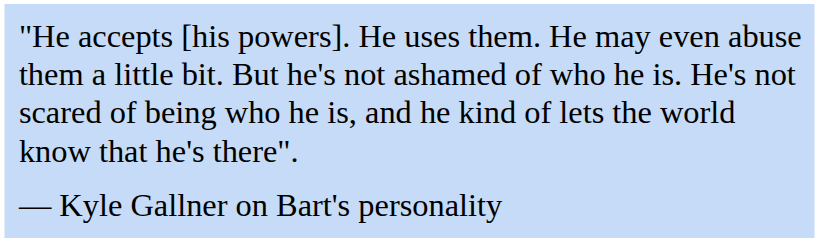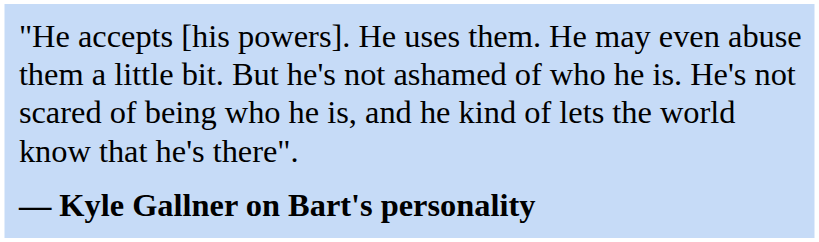(261, 204) normal -> (277, 204) bold
